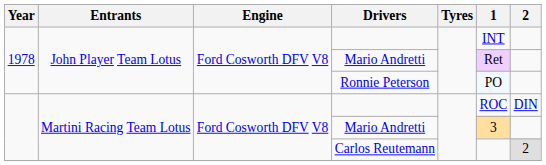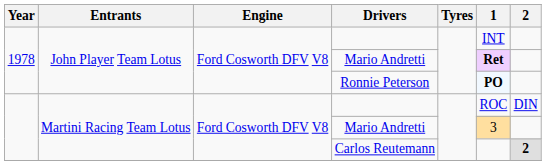(493, 60) normal -> (493, 60) bold
(493, 83) normal -> (493, 83) bold
(526, 150) normal -> (526, 150) bold
